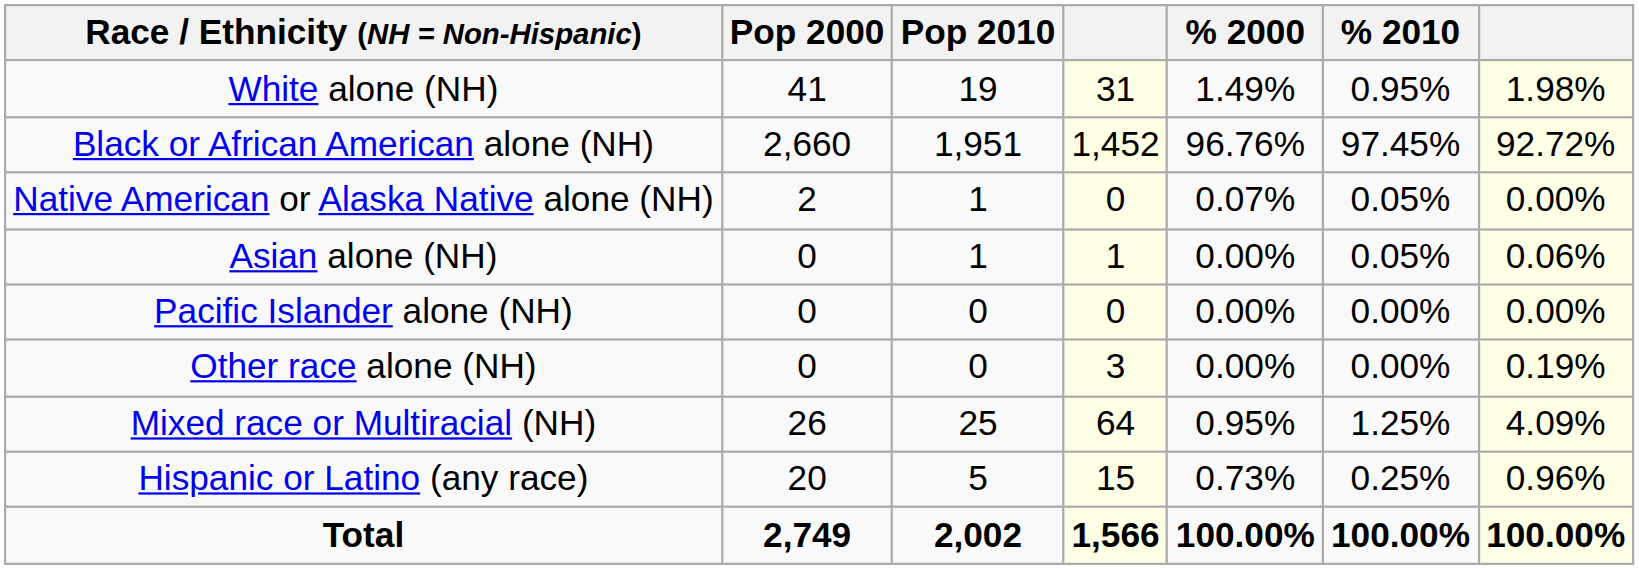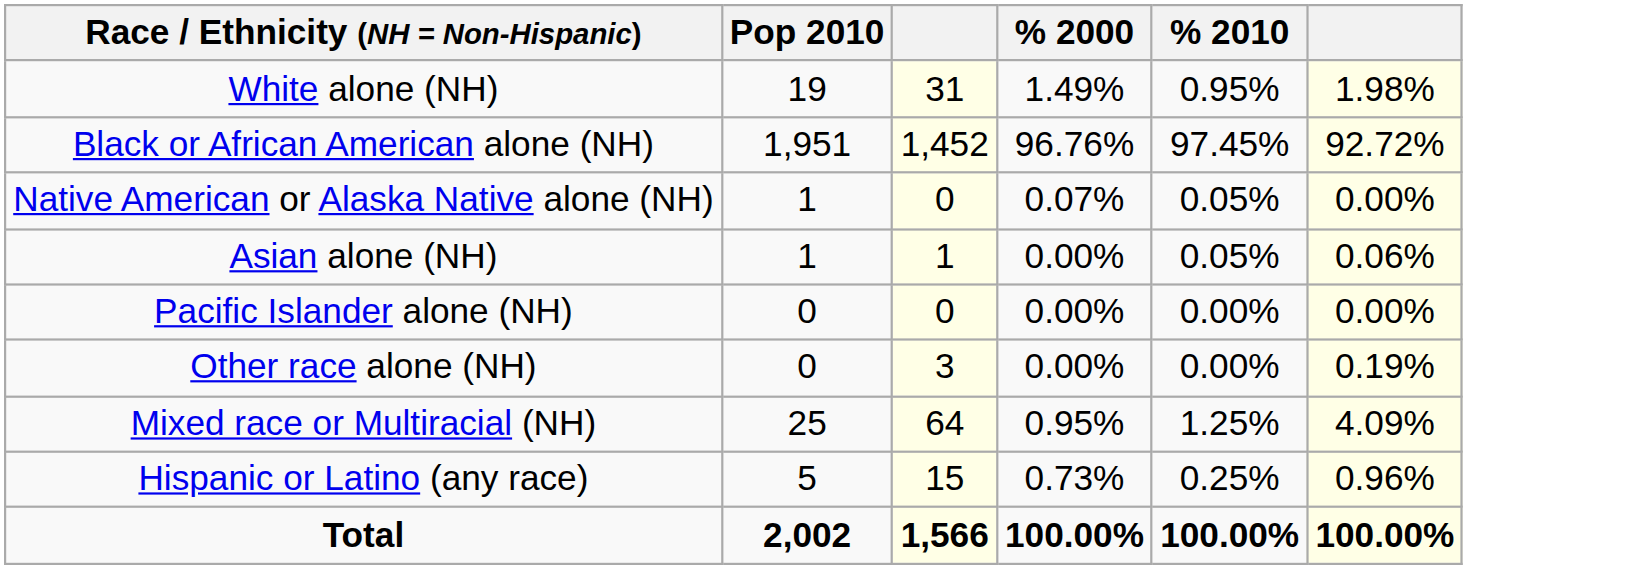- column: (807, 32)
